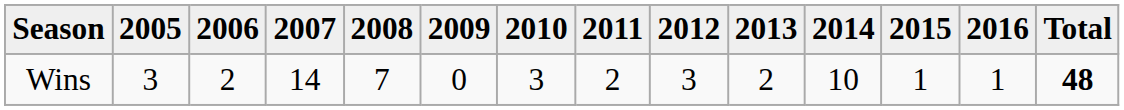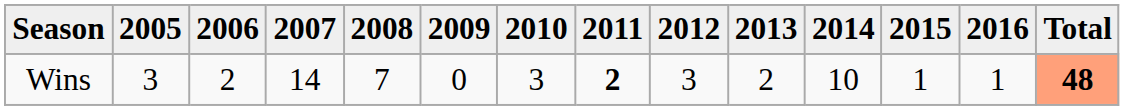(613, 79) normal -> (613, 79) bold
(1078, 79) no background -> (1078, 79) lightsalmon background
